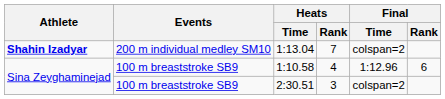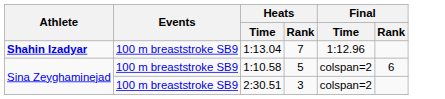(193, 50) 200 m individual medley SM10 -> (177, 50) 100 m breaststroke SB9
(379, 50) colspan=2 -> (346, 50) 1:12.96
(333, 68) 4 -> (301, 68) 5
(379, 68) 1:12.96 -> (346, 68) colspan=2
